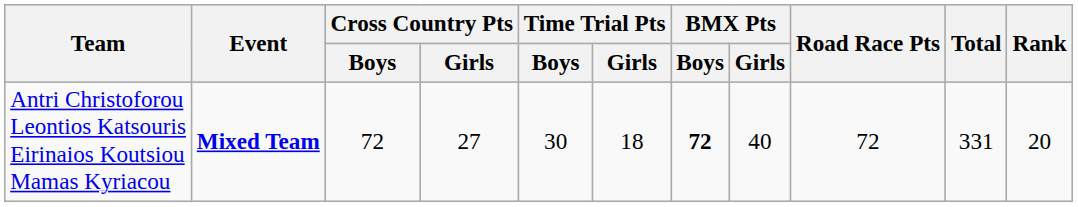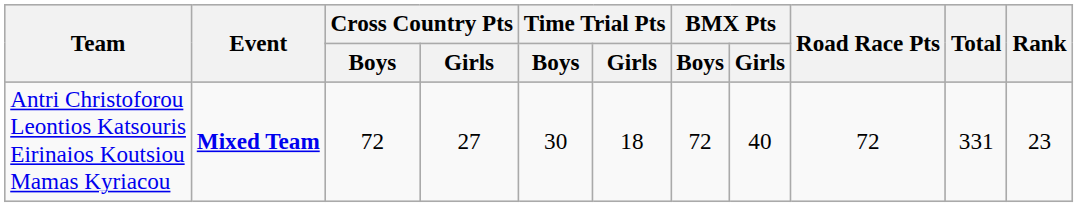(700, 141) bold -> (700, 141) normal
(1039, 141) 20 -> (1039, 141) 23
